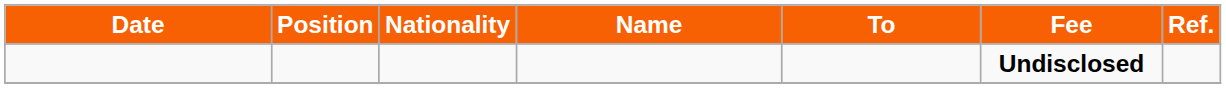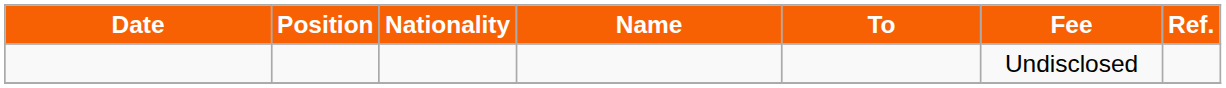(1072, 63) bold -> (1072, 63) normal
